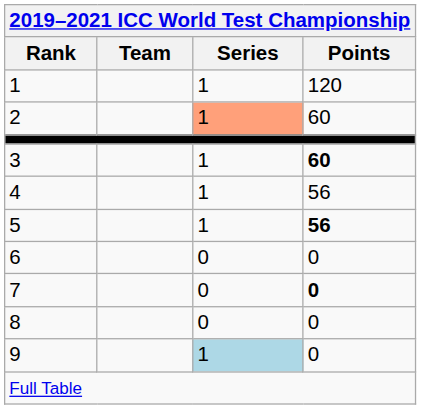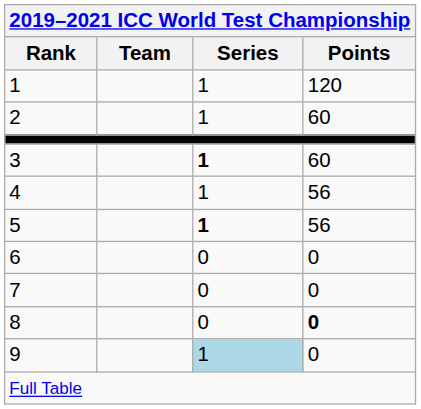(203, 118) lightsalmon background -> (203, 118) no background
(203, 160) normal -> (203, 160) bold
(319, 160) bold -> (319, 160) normal
(203, 225) normal -> (203, 225) bold
(319, 225) bold -> (319, 225) normal
(313, 290) bold -> (313, 290) normal
(313, 322) normal -> (313, 322) bold
